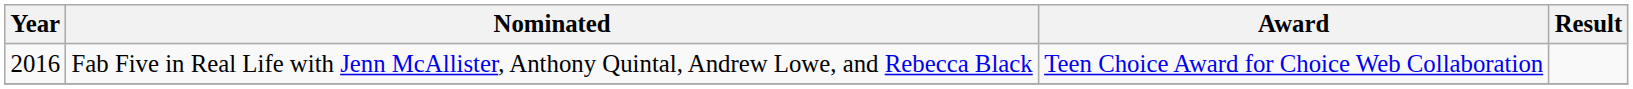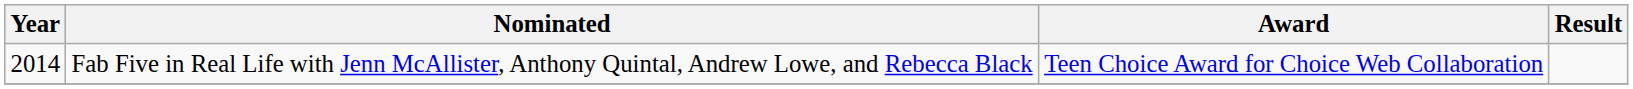(35, 63) 2016 -> (35, 63) 2014
